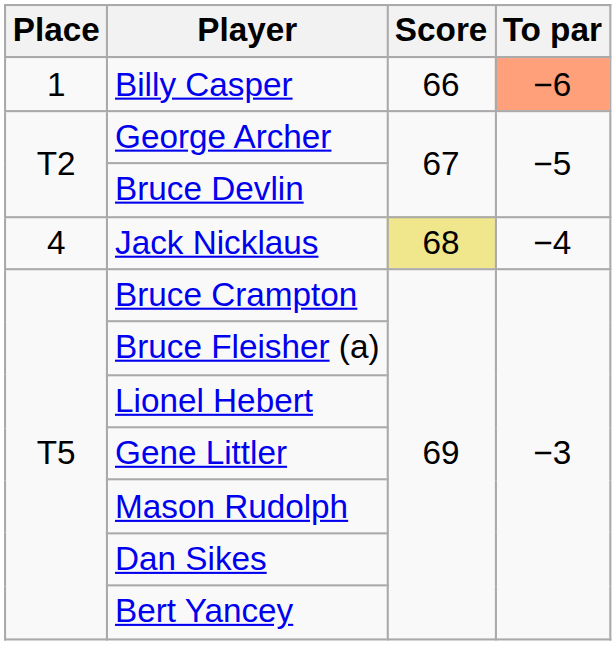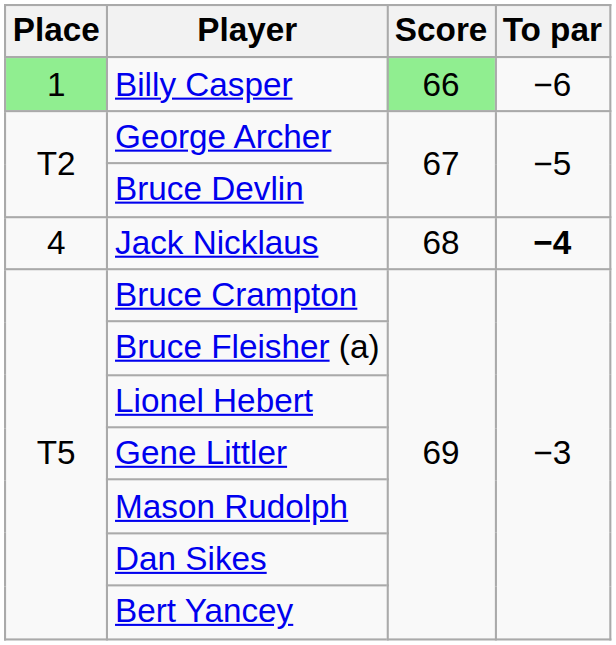(56, 83) no background -> (56, 83) lightgreen background
(441, 83) no background -> (441, 83) lightgreen background
(552, 83) lightsalmon background -> (552, 83) no background
(441, 242) khaki background -> (441, 242) no background
(552, 242) normal -> (552, 242) bold
